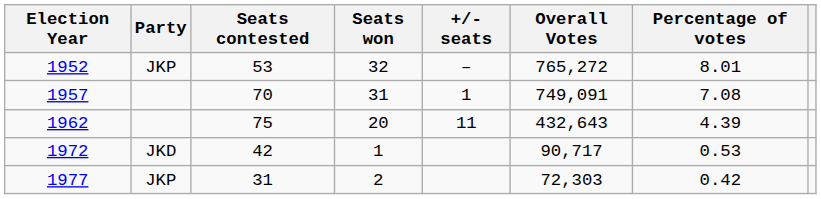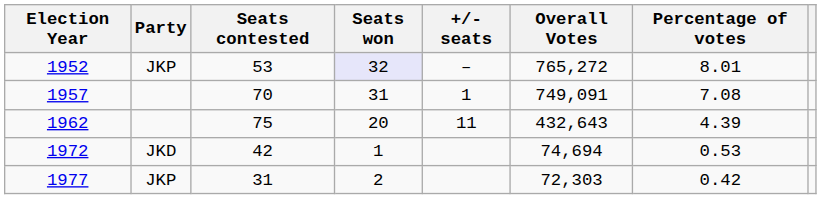(378, 67) no background -> (378, 67) lavender background
(572, 151) 90,717 -> (572, 151) 74,694
